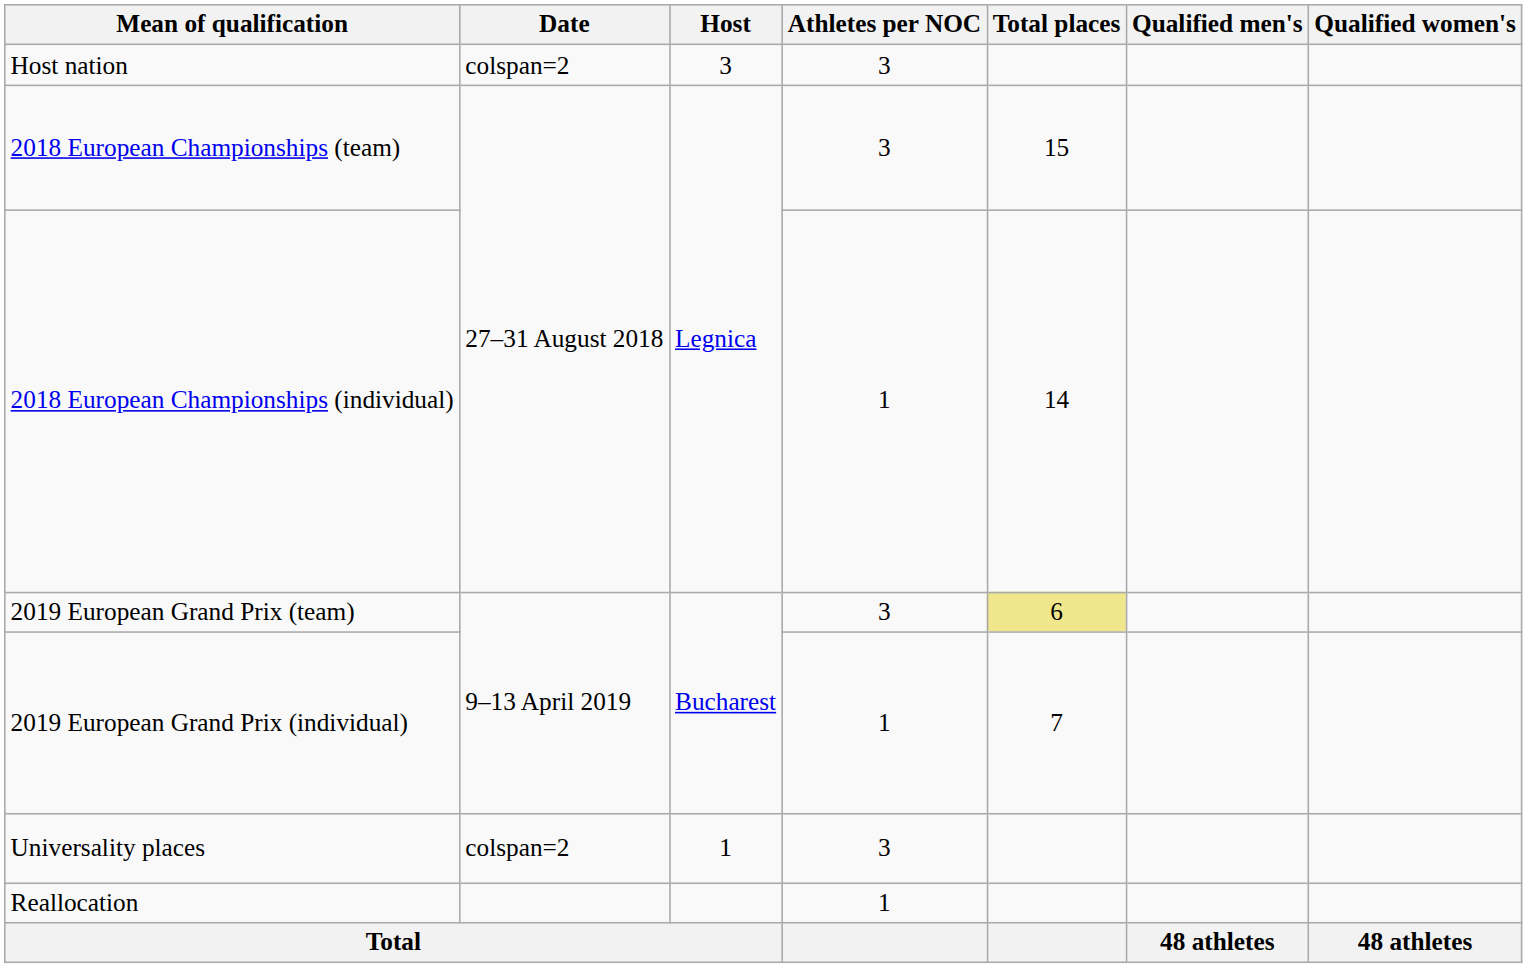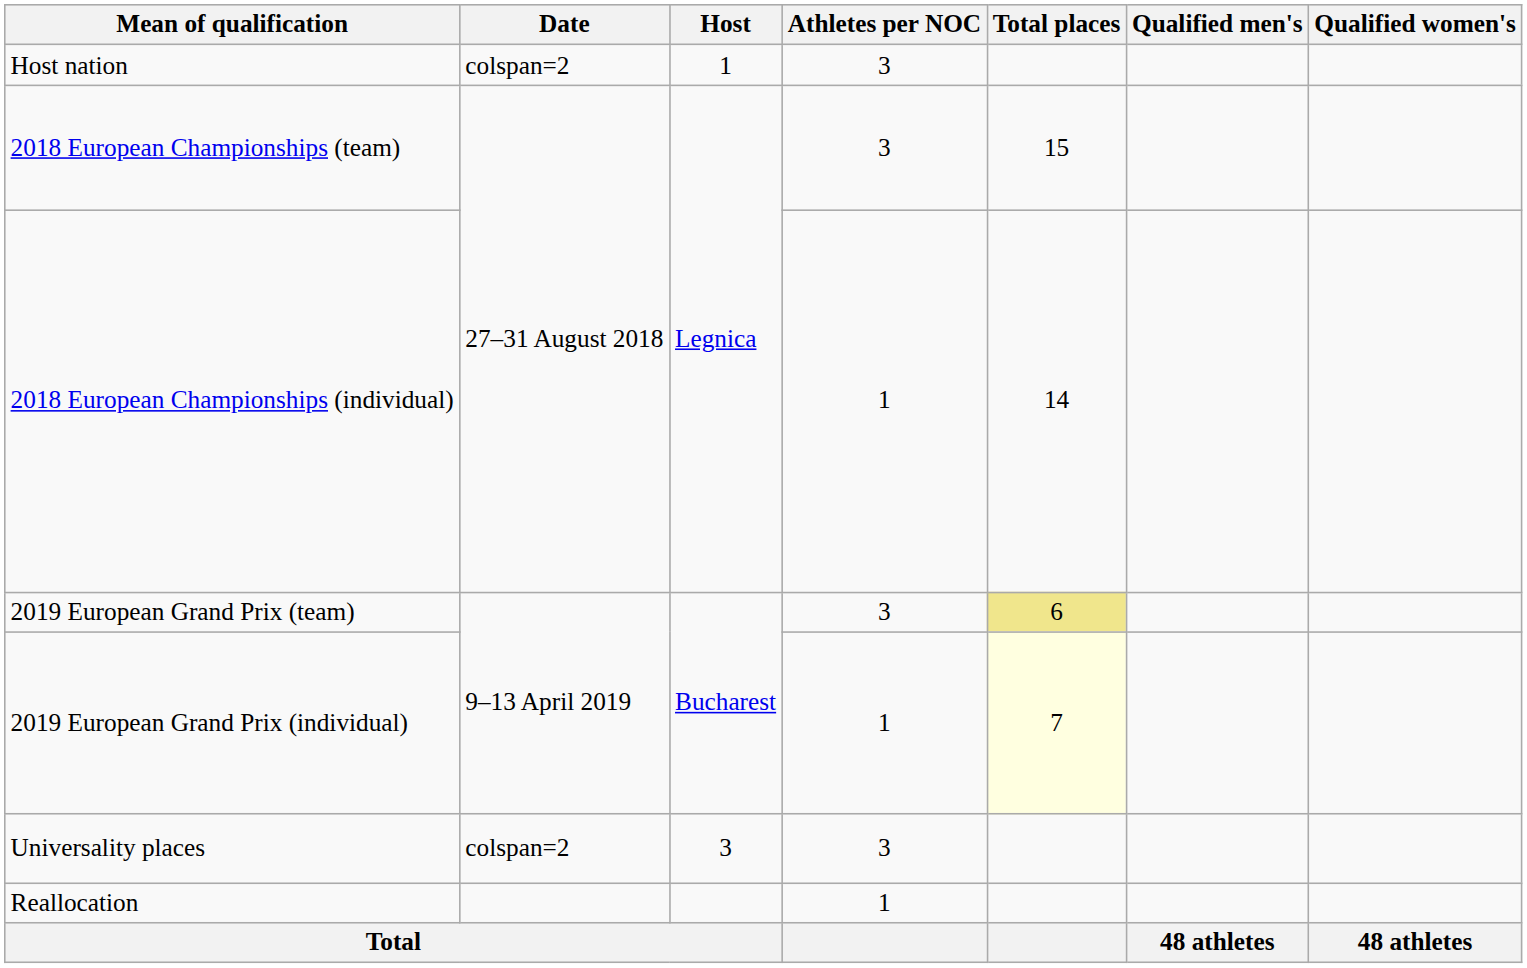(726, 64) 3 -> (726, 64) 1
(1057, 722) no background -> (1057, 722) lightyellow background
(726, 848) 1 -> (726, 848) 3
